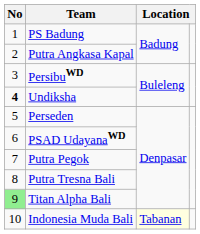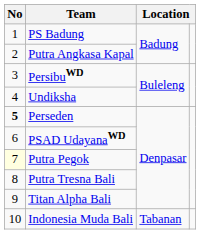(15, 96) bold -> (15, 96) normal
(15, 116) normal -> (15, 116) bold
(15, 159) no background -> (15, 159) lightyellow background
(15, 199) lightgreen background -> (15, 199) no background
(160, 219) lightyellow background -> (160, 219) no background
